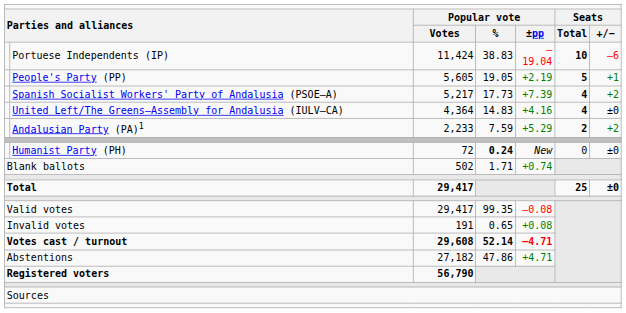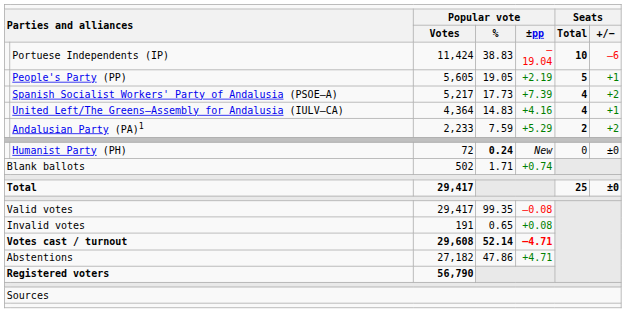(613, 110) ±0 -> (613, 110) +1
